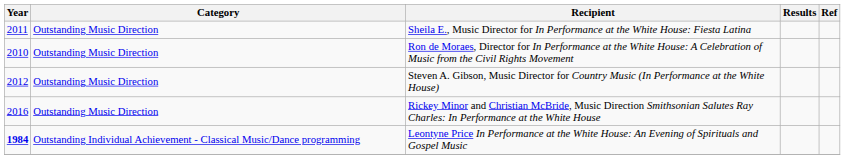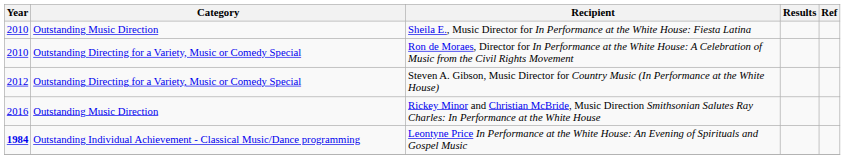(17, 30) 2011 -> (18, 30) 2010
(96, 53) Outstanding Music Direction -> (167, 53) Outstanding Directing for a Variety, Music or Comedy Special
(96, 82) Outstanding Music Direction -> (167, 82) Outstanding Directing for a Variety, Music or Comedy Special
